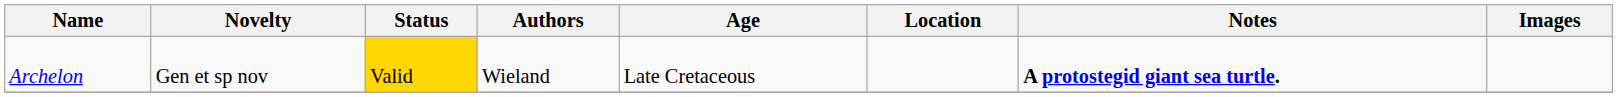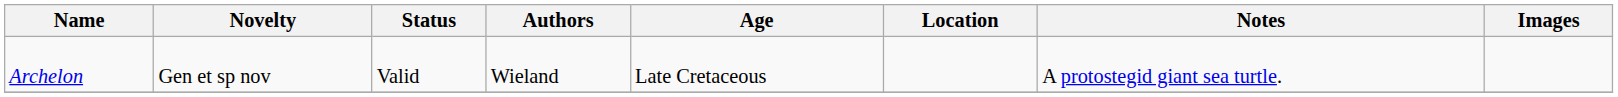(391, 75) gold background -> (398, 75) no background
(1152, 75) bold -> (1162, 75) normal
